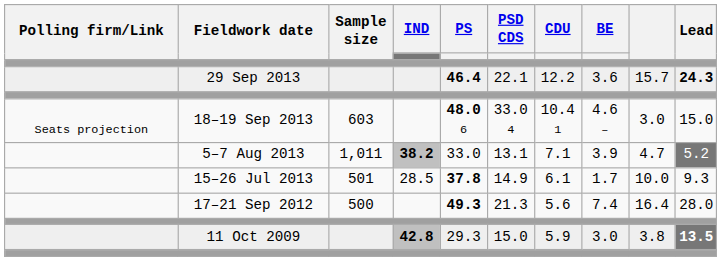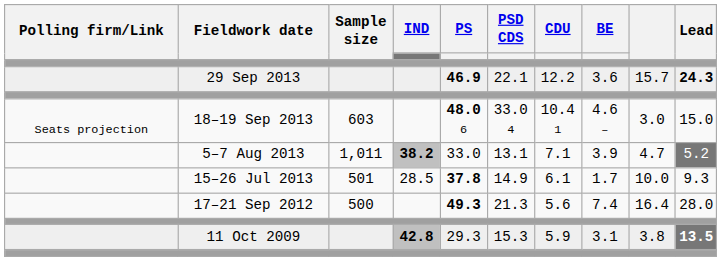(464, 79) 46.4 -> (464, 79) 46.9
(511, 238) 15.0 -> (511, 238) 15.3
(605, 238) 3.0 -> (605, 238) 3.1
